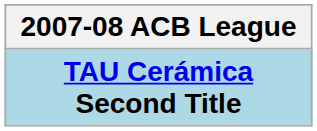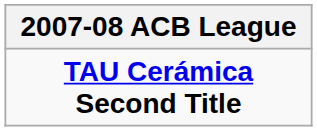(158, 86) lightblue background -> (158, 86) no background
